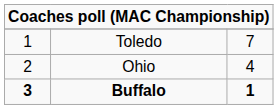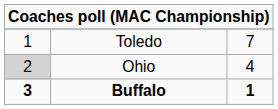(27, 66) no background -> (27, 66) lightgrey background
